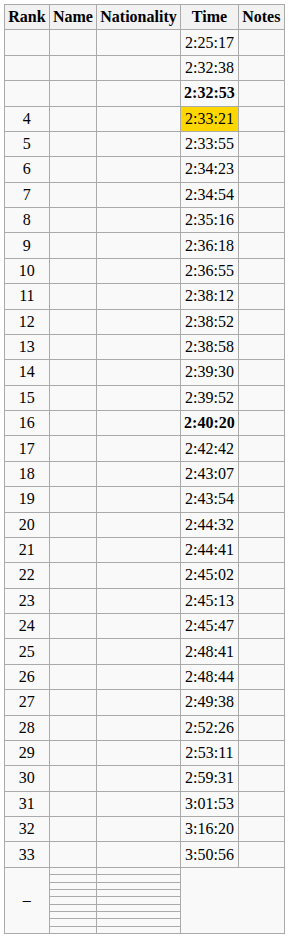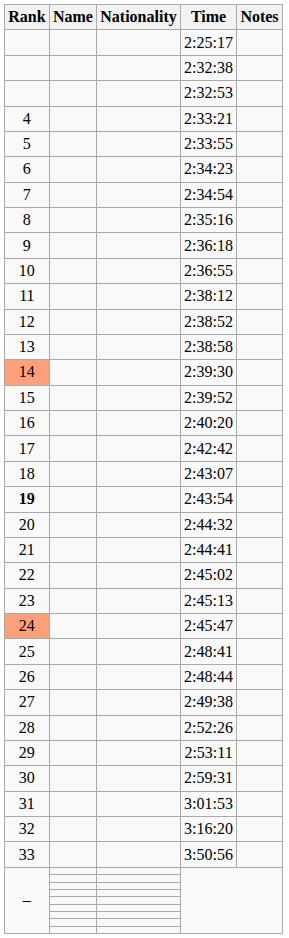(209, 93) bold -> (209, 93) normal
(209, 118) gold background -> (209, 118) no background
(27, 372) no background -> (27, 372) lightsalmon background
(209, 423) bold -> (209, 423) normal
(27, 499) normal -> (27, 499) bold
(27, 626) no background -> (27, 626) lightsalmon background
